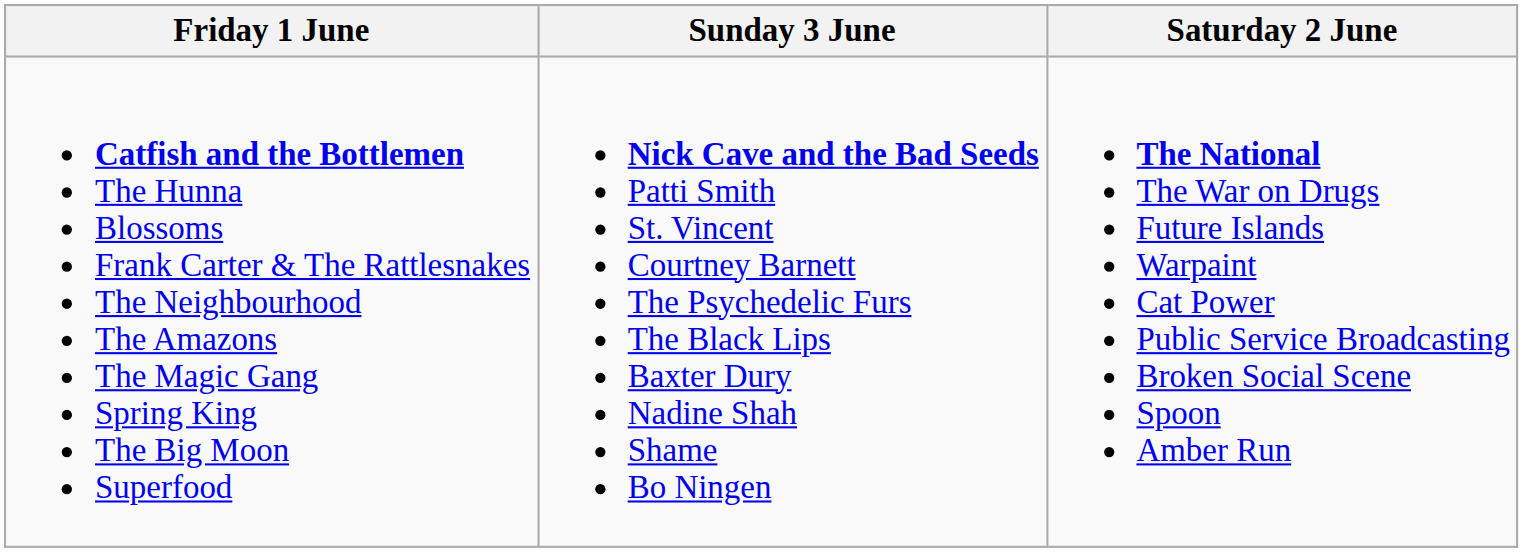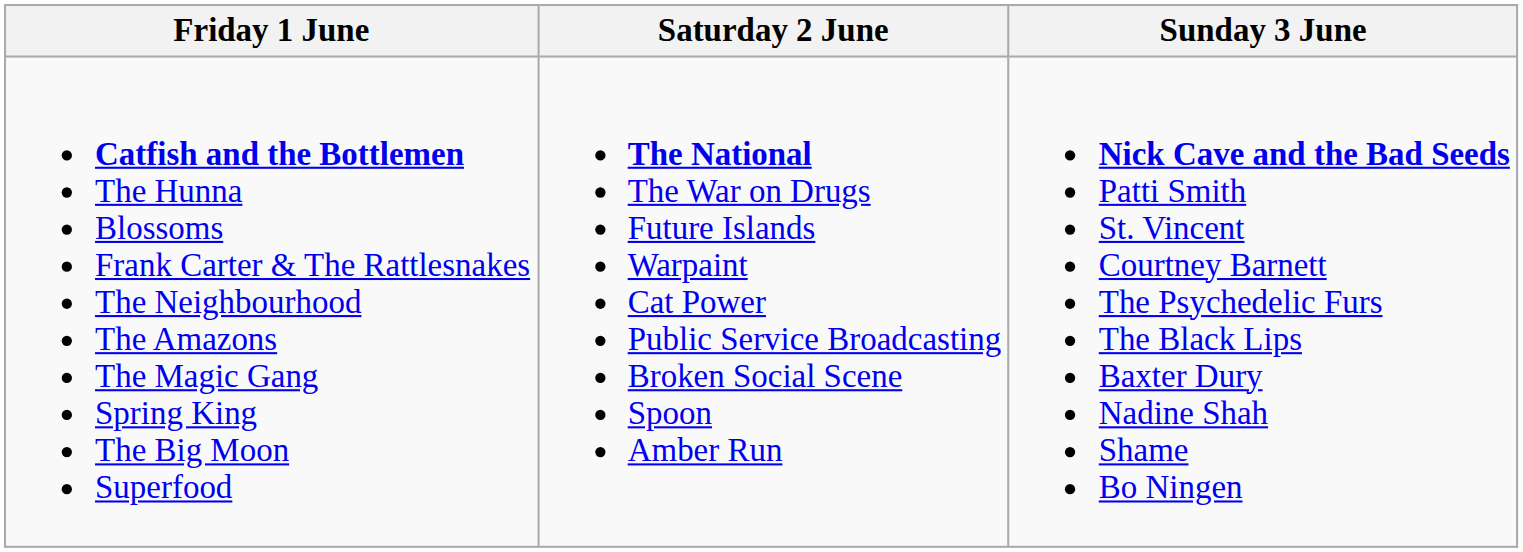columns swapped: (1282, 30) <-> (792, 30)
